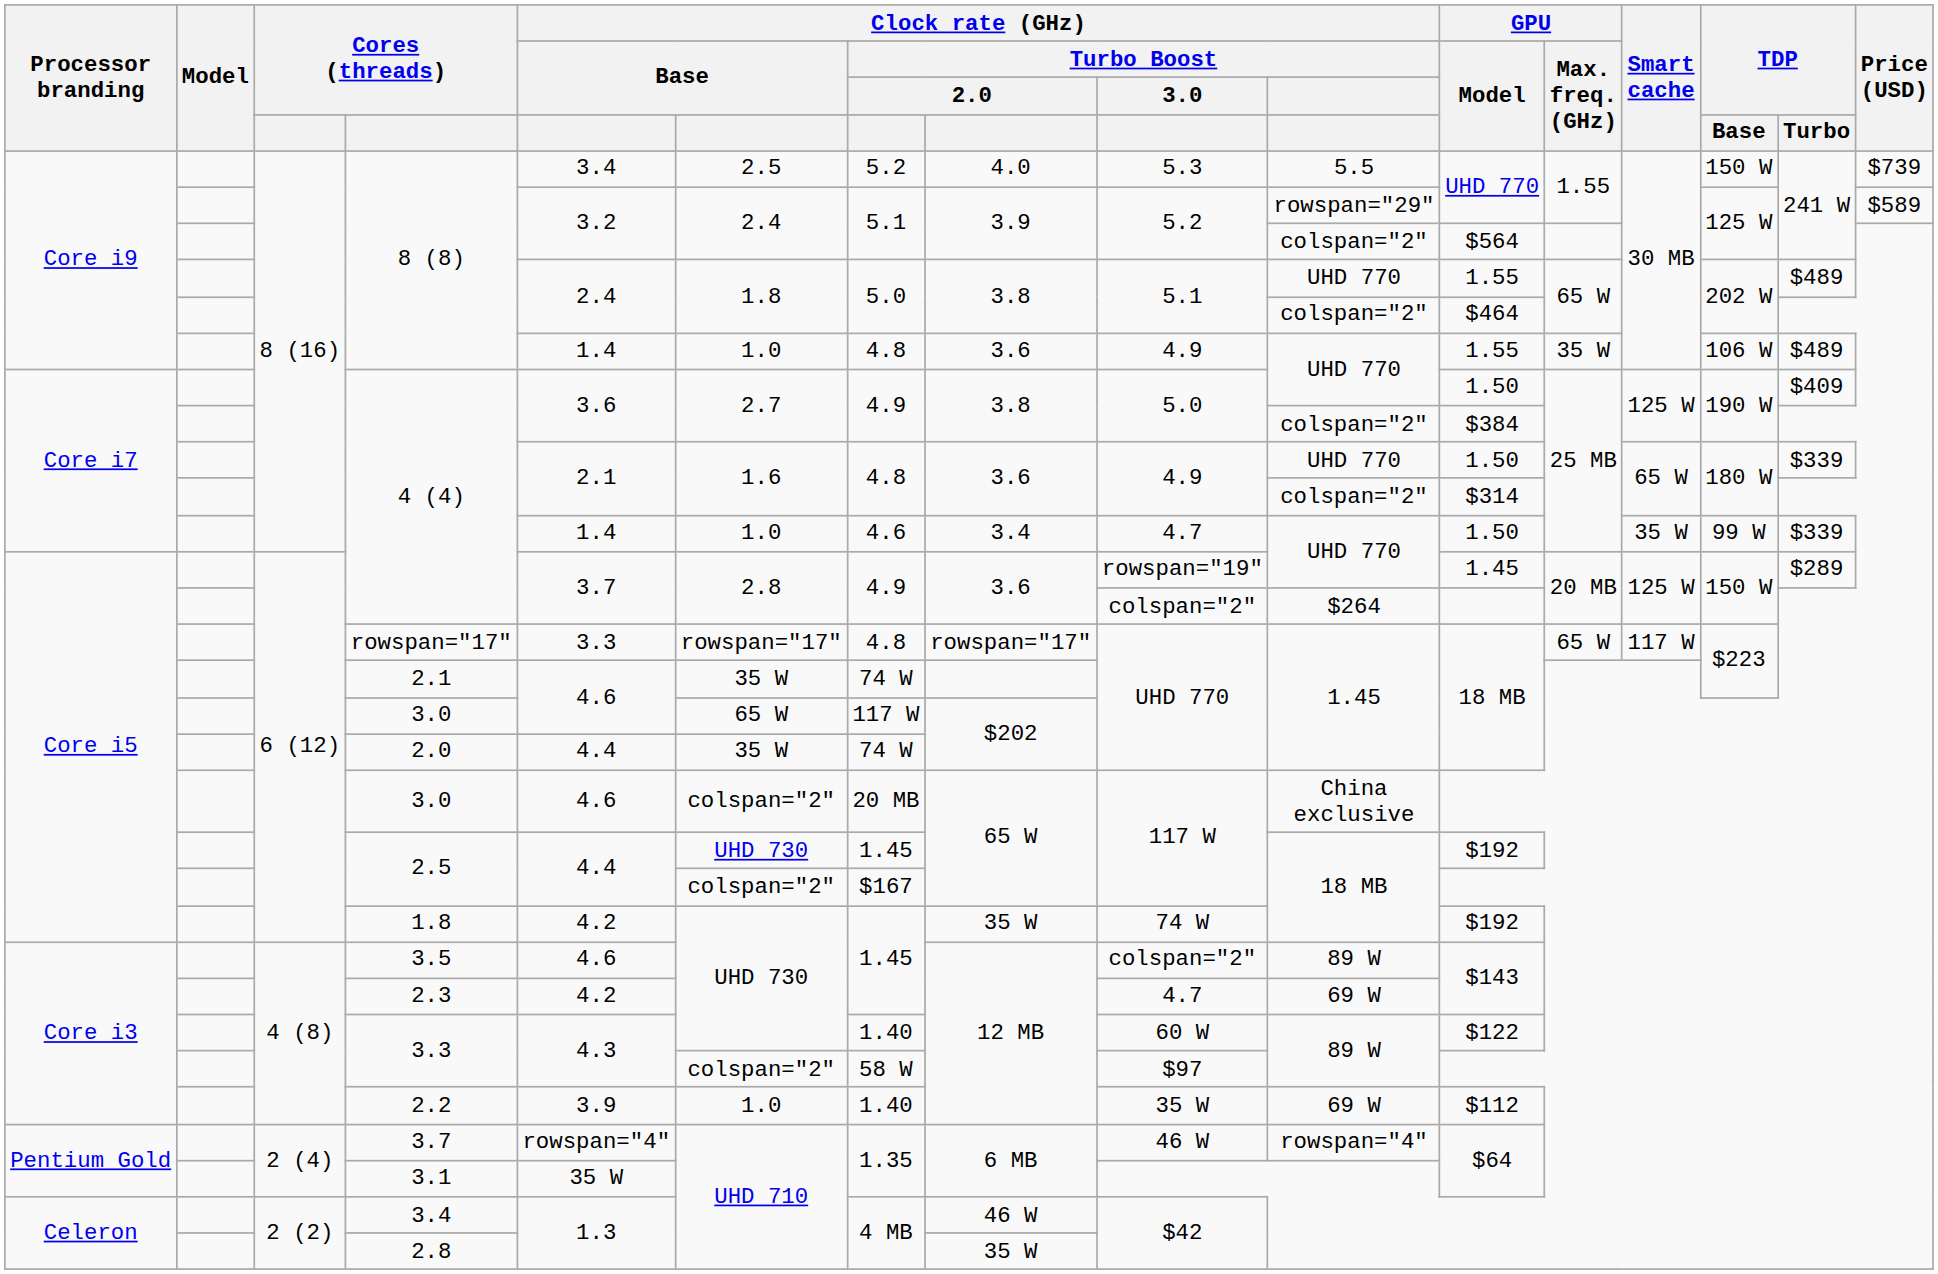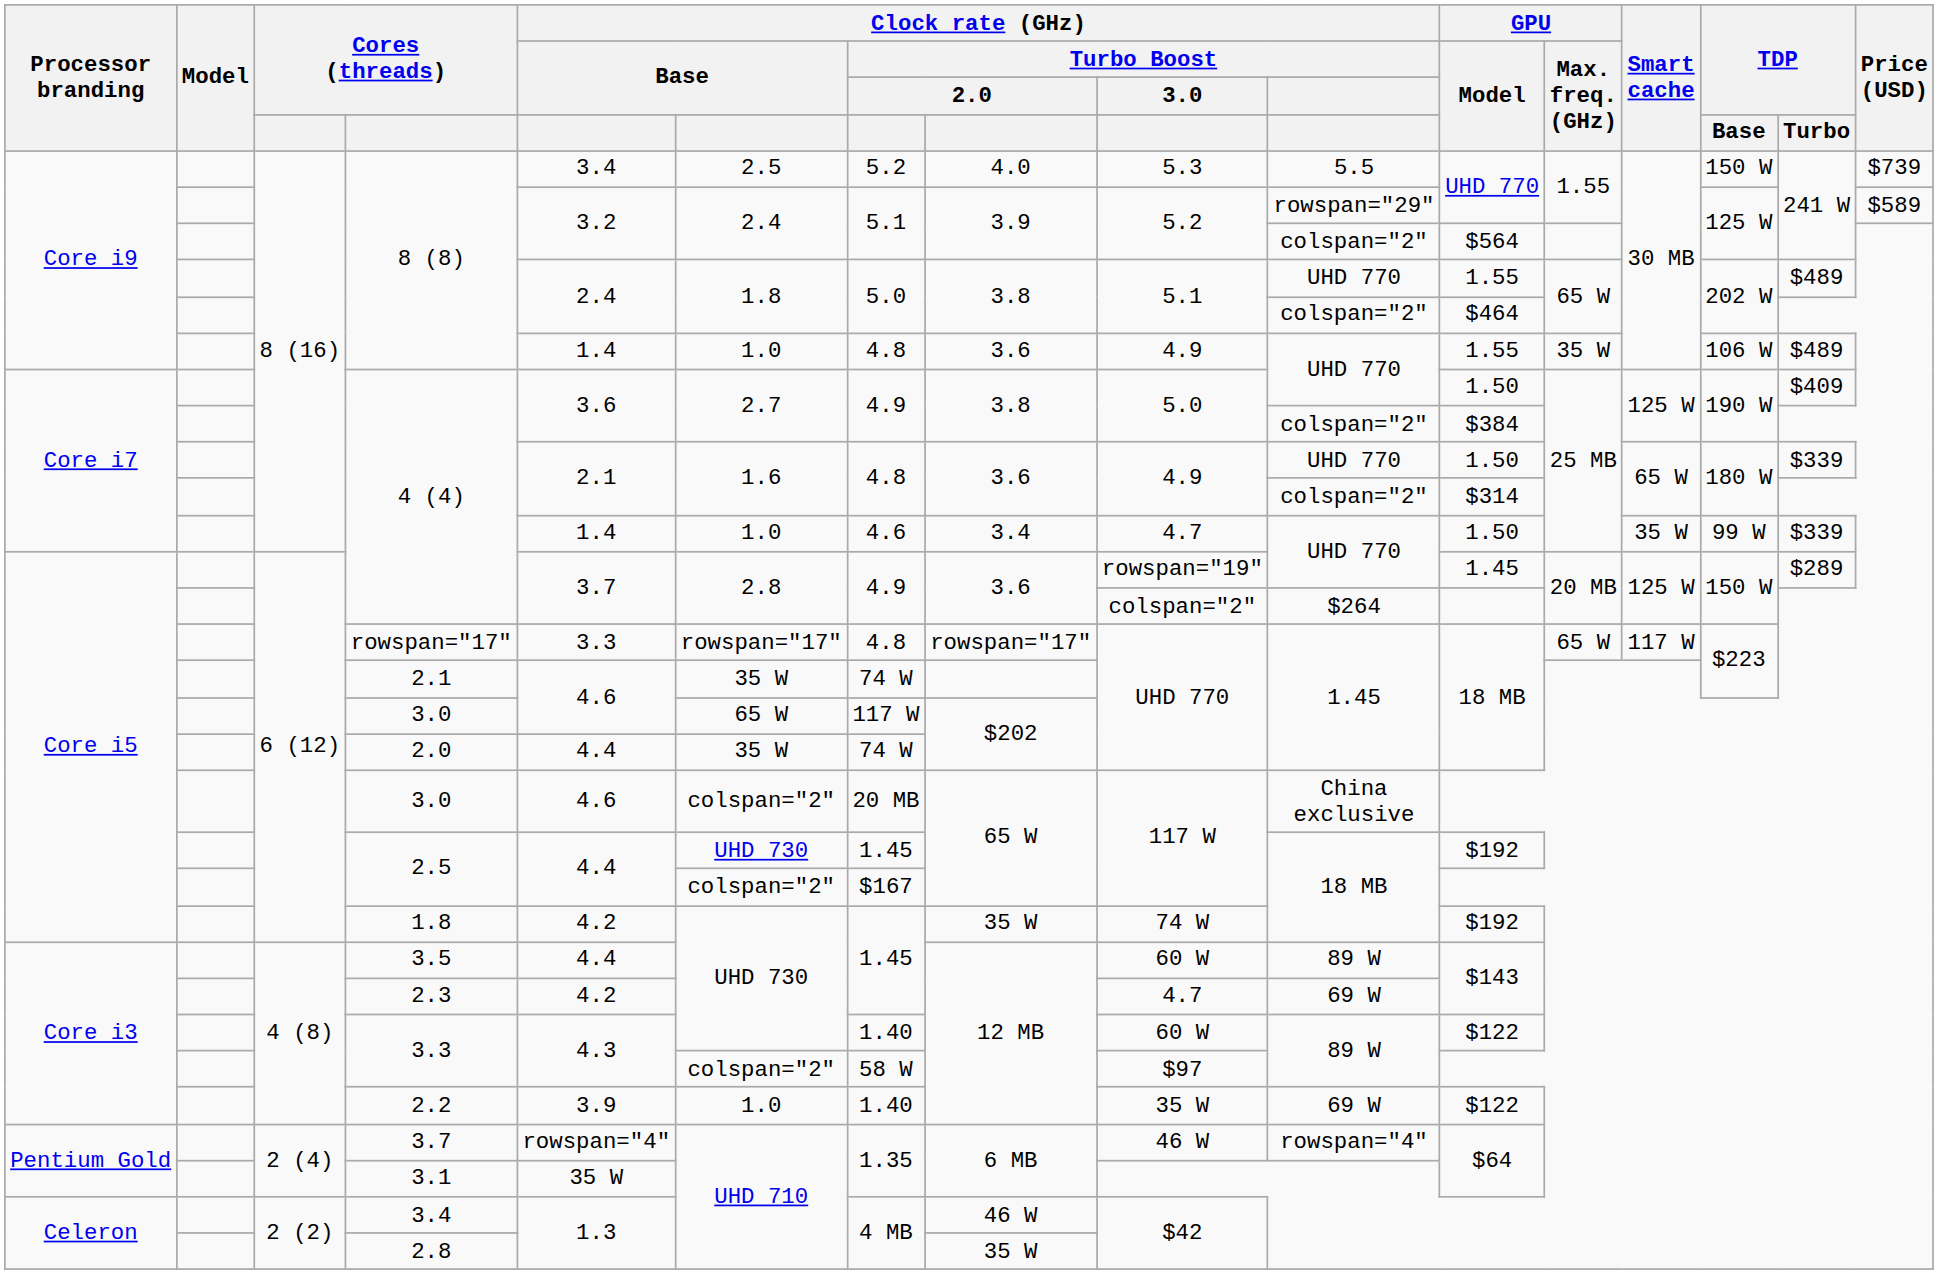(596, 960) 4.6 -> (596, 960) 4.4
(1182, 960) colspan="2" -> (1182, 960) 60 W
(1492, 1106) $112 -> (1492, 1106) $122
